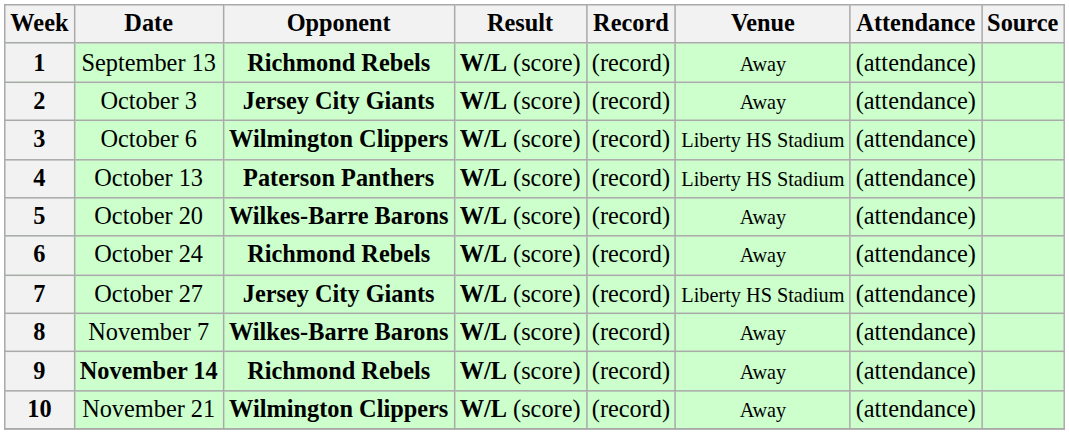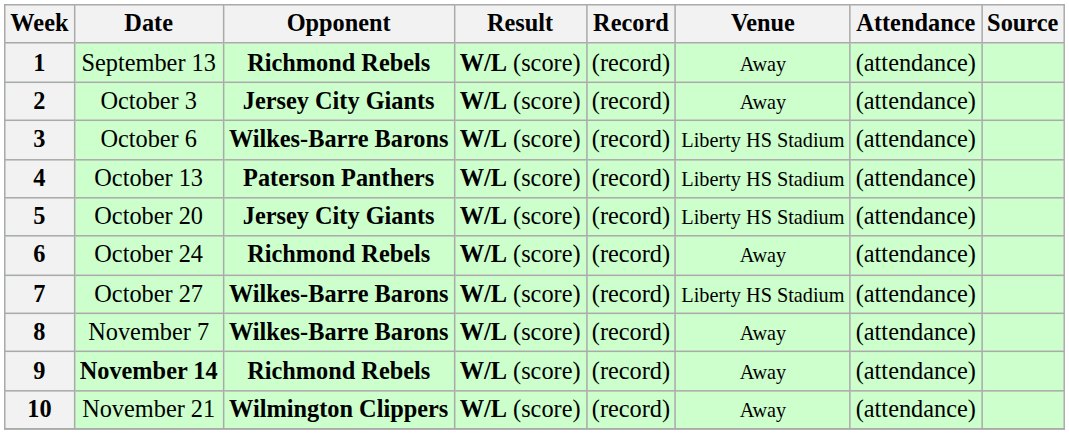(339, 139) Wilmington Clippers -> (339, 139) Wilkes-Barre Barons
(339, 216) Wilkes-Barre Barons -> (339, 216) Jersey City Giants
(763, 218) Away -> (763, 218) Liberty HS Stadium
(339, 293) Jersey City Giants -> (339, 293) Wilkes-Barre Barons
